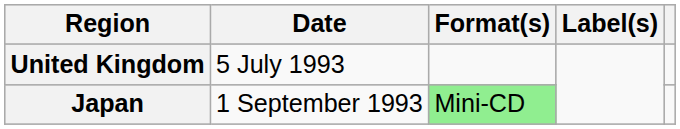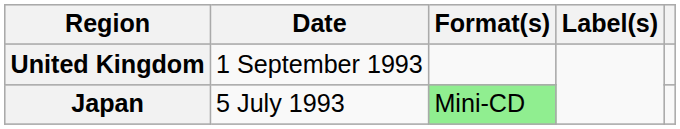(280, 64) 5 July 1993 -> (319, 64) 1 September 1993
(319, 104) 1 September 1993 -> (280, 104) 5 July 1993
